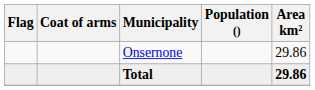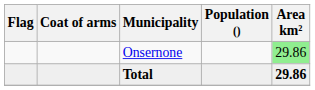(291, 52) no background -> (291, 52) lightgreen background
